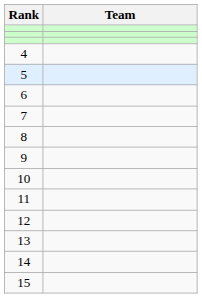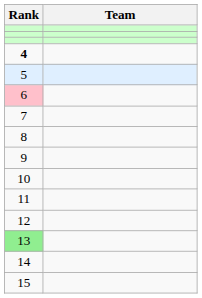(24, 53) normal -> (24, 53) bold
(24, 95) no background -> (24, 95) pink background
(24, 241) no background -> (24, 241) lightgreen background
